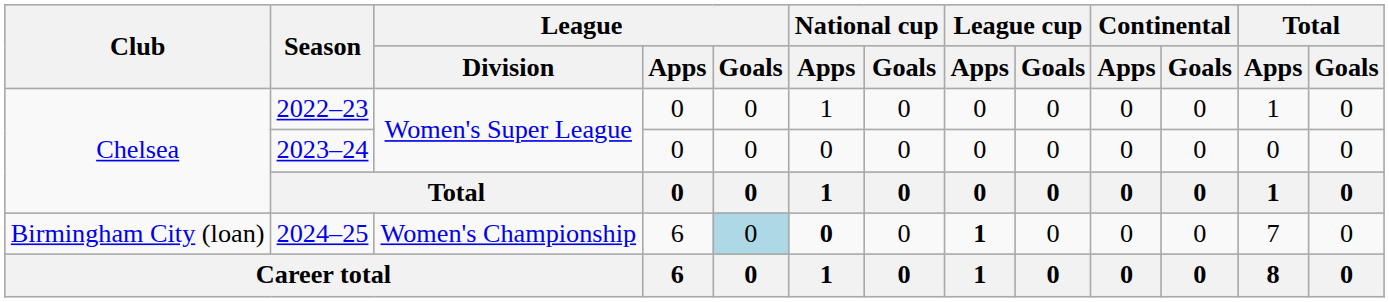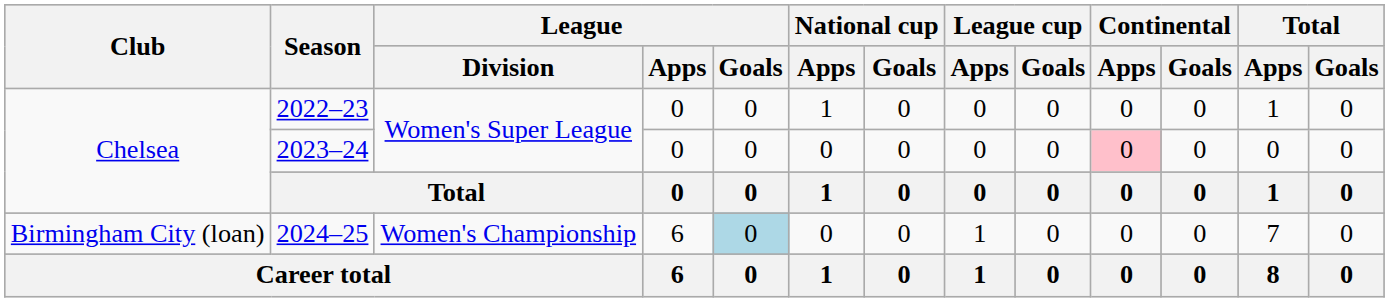(1126, 150) no background -> (1126, 150) pink background
(826, 233) bold -> (826, 233) normal
(980, 233) bold -> (980, 233) normal
